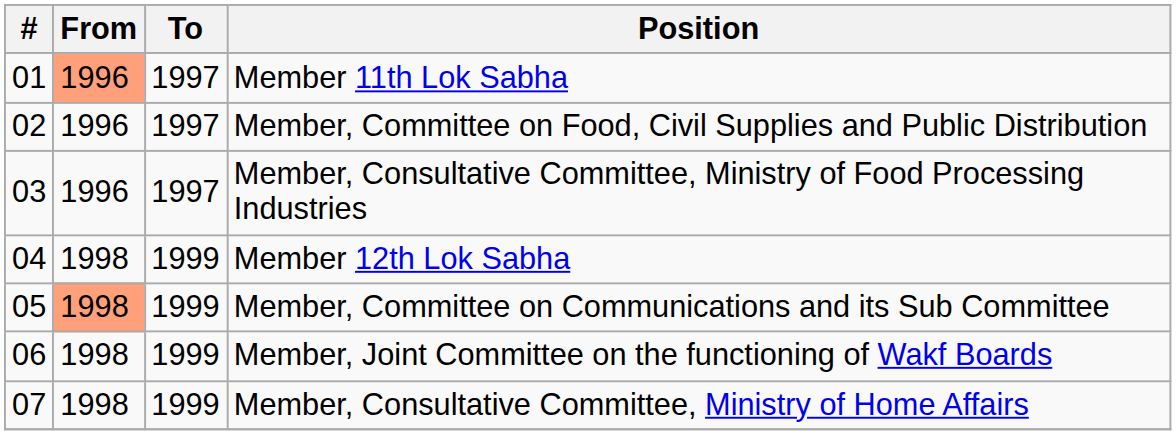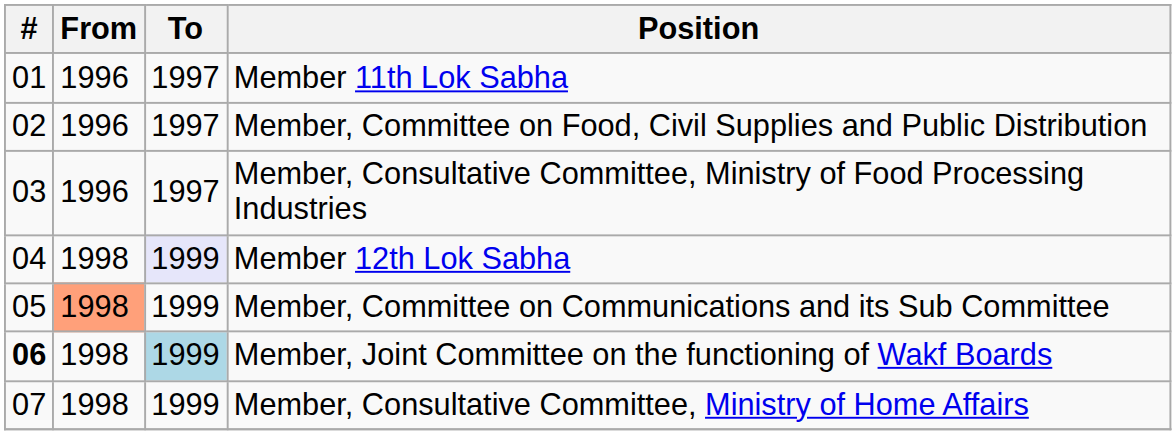(95, 77) lightsalmon background -> (95, 77) no background
(186, 258) no background -> (186, 258) lavender background
(29, 355) normal -> (29, 355) bold
(186, 355) no background -> (186, 355) lightblue background
